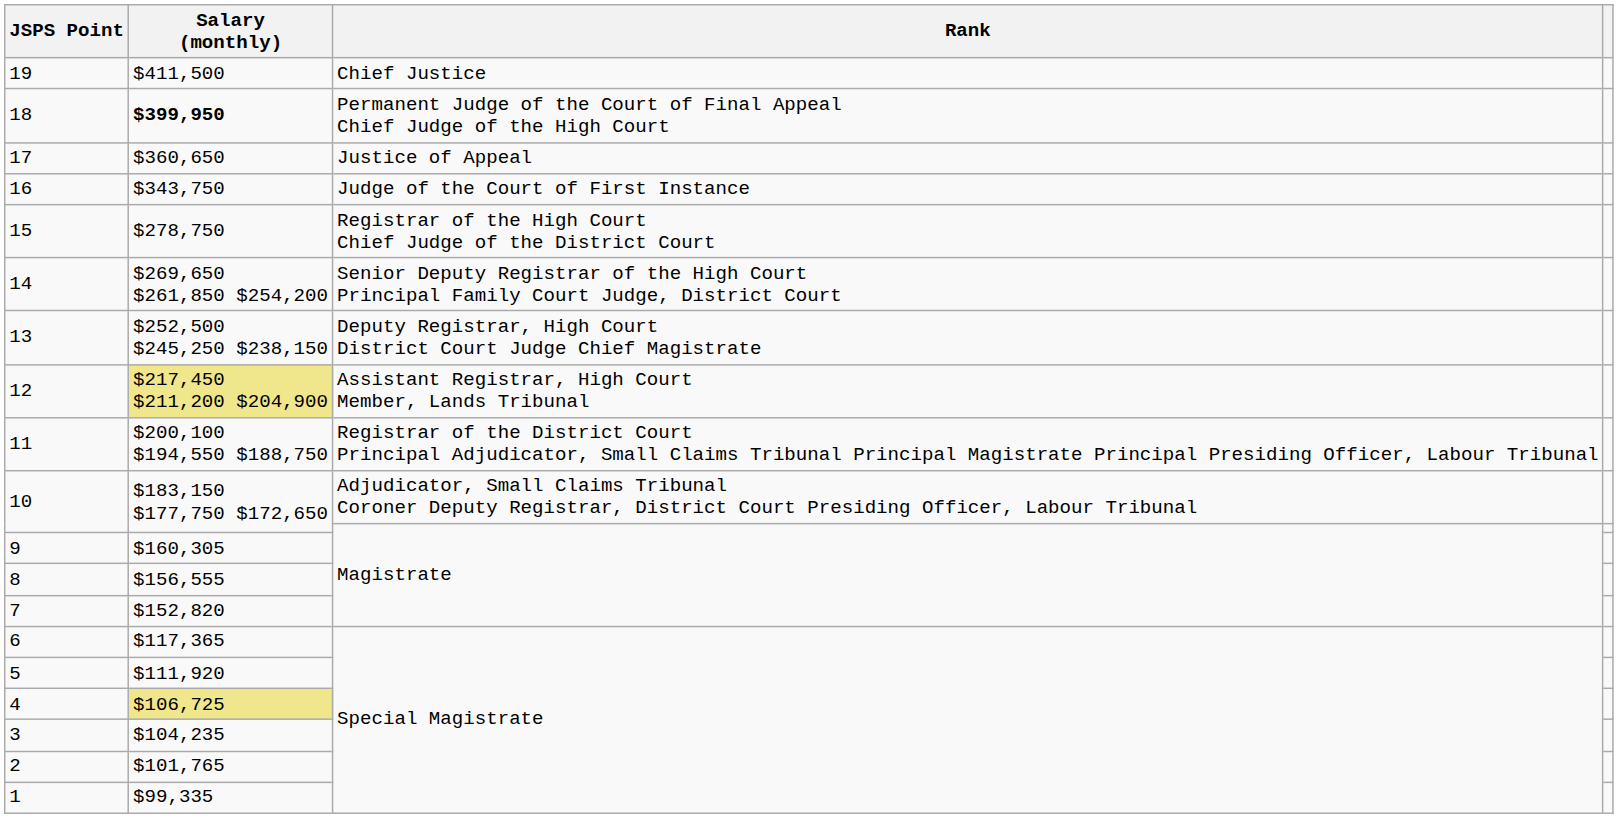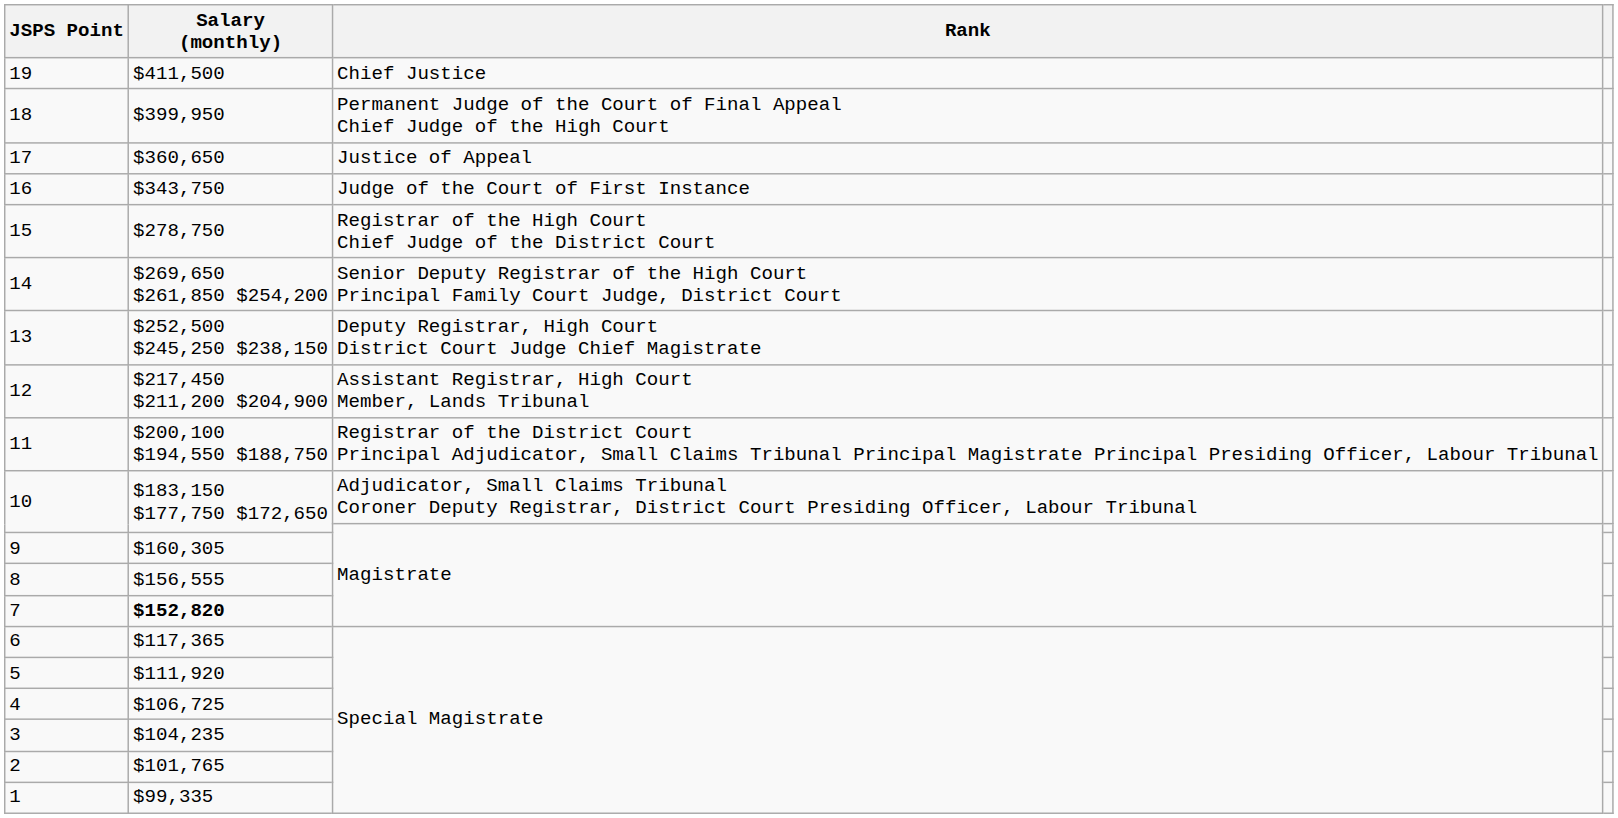(179, 116) bold -> (179, 116) normal
(231, 391) khaki background -> (231, 391) no background
(179, 611) normal -> (179, 611) bold
(179, 704) khaki background -> (179, 704) no background
